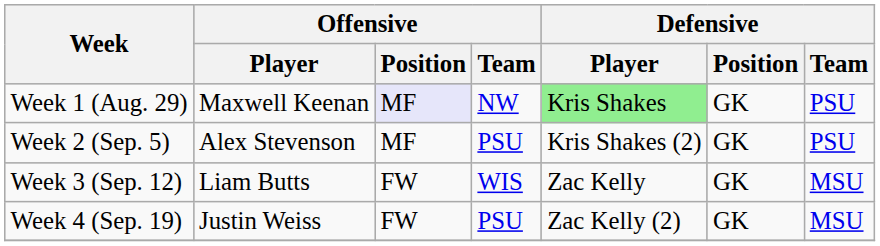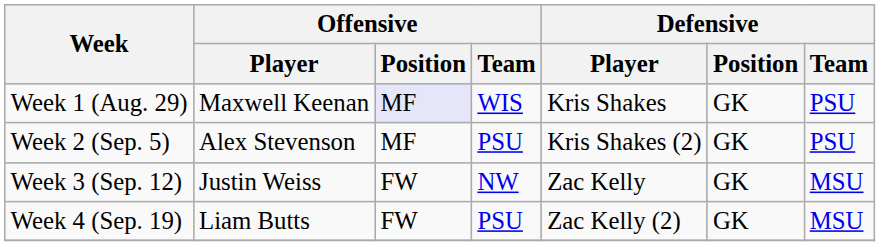(498, 102) NW -> (500, 102) WIS
(607, 102) lightgreen background -> (607, 102) no background
(254, 181) Liam Butts -> (260, 181) Justin Weiss
(500, 181) WIS -> (498, 181) NW
(260, 220) Justin Weiss -> (254, 220) Liam Butts
